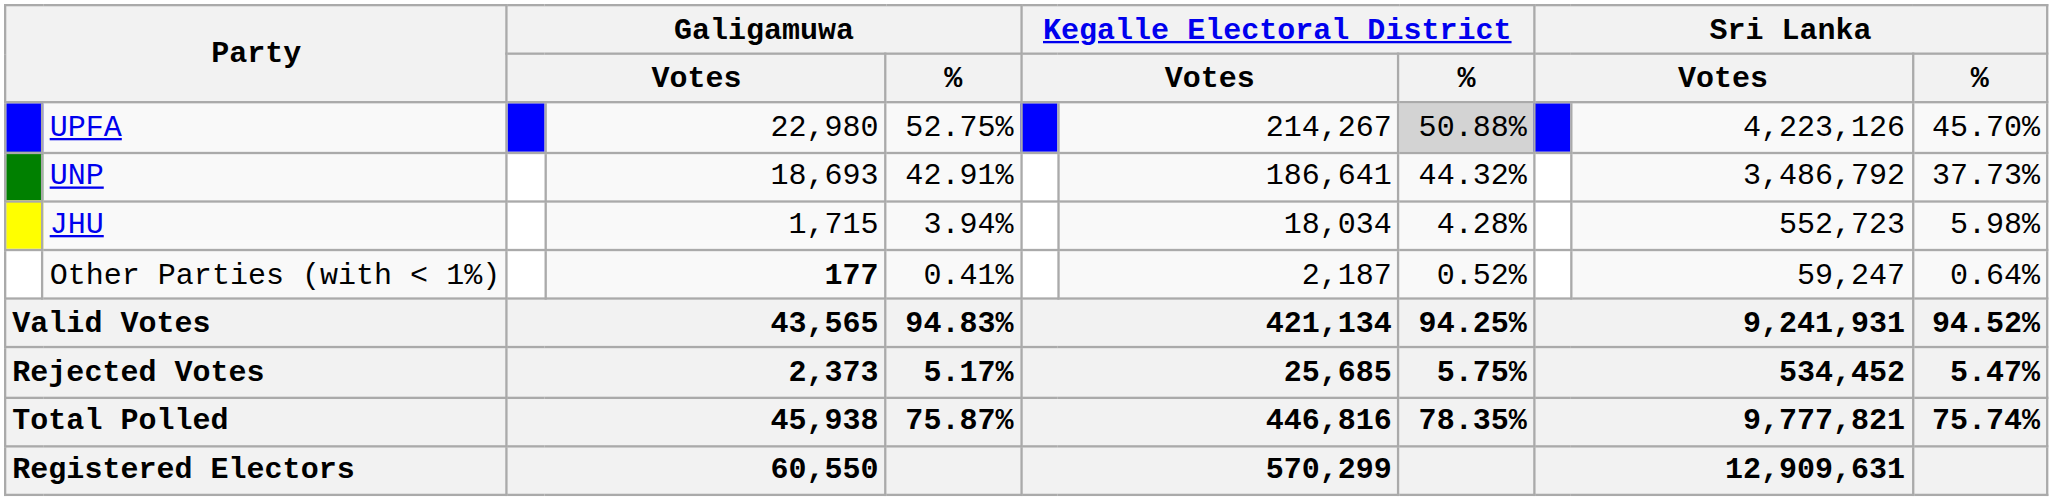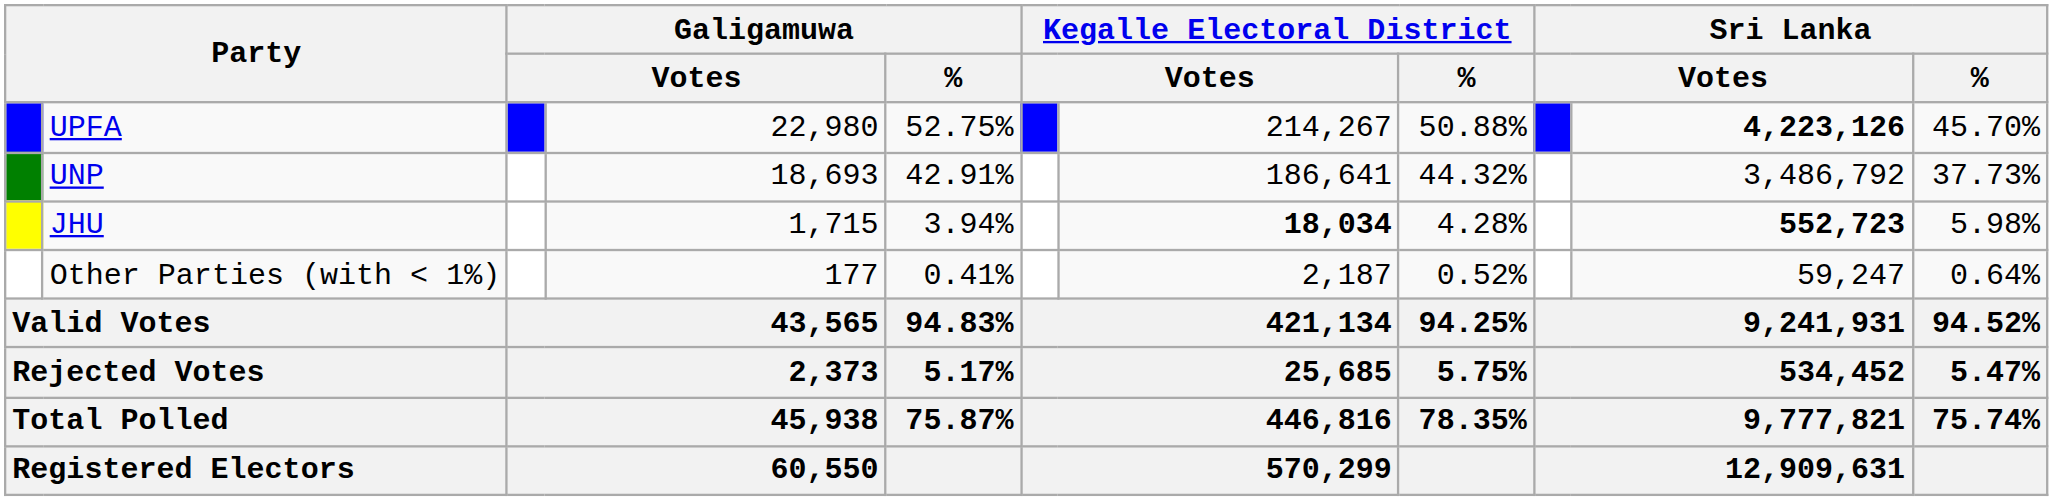(1473, 128) lightgrey background -> (1473, 128) no background
(1824, 128) normal -> (1824, 128) bold
(1338, 225) normal -> (1338, 225) bold
(1842, 225) normal -> (1842, 225) bold
(852, 274) bold -> (852, 274) normal
